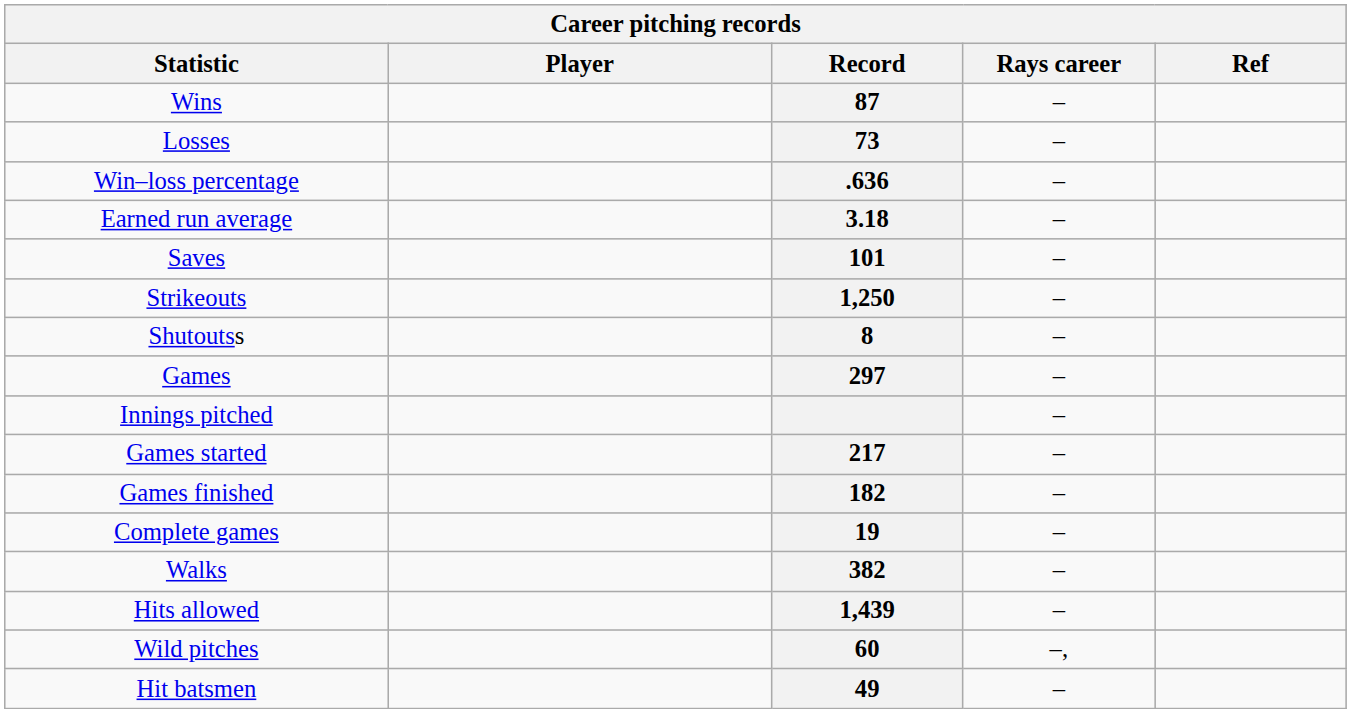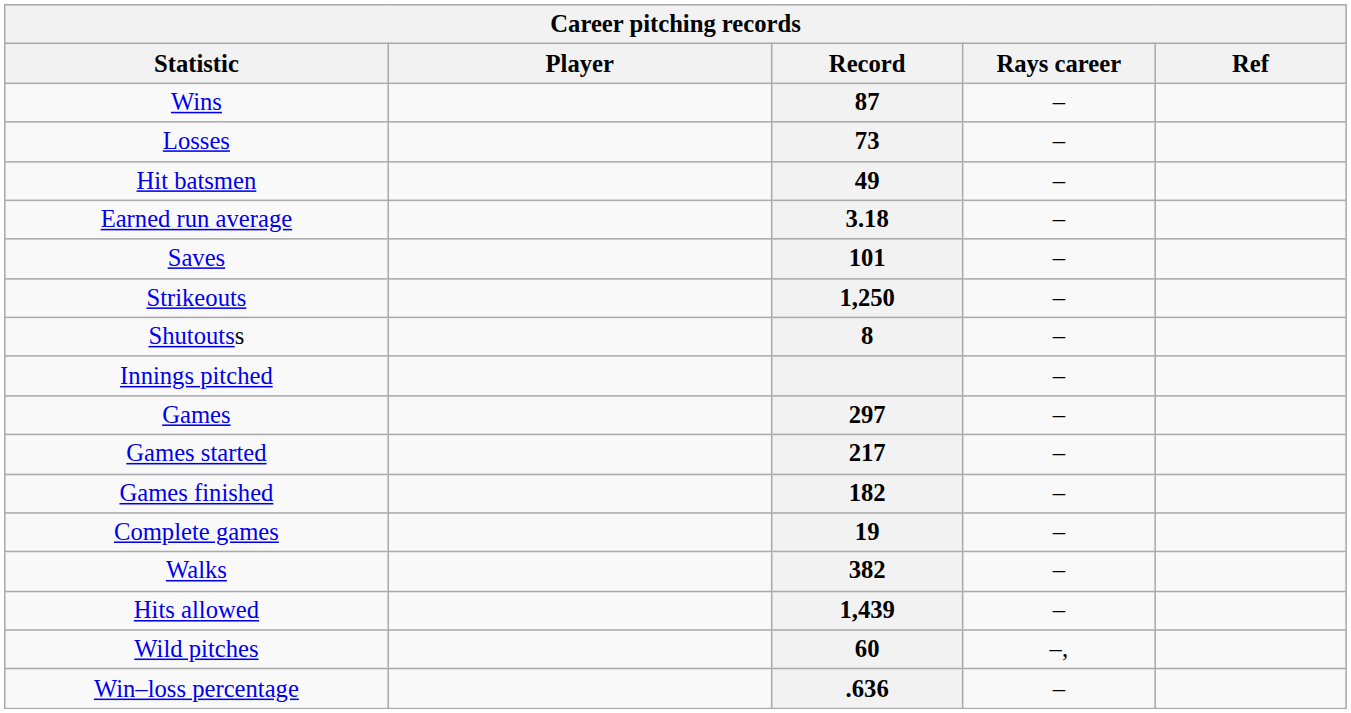rows swapped: (196, 180) <-> (196, 688)
rows swapped: (196, 375) <-> (196, 414)
